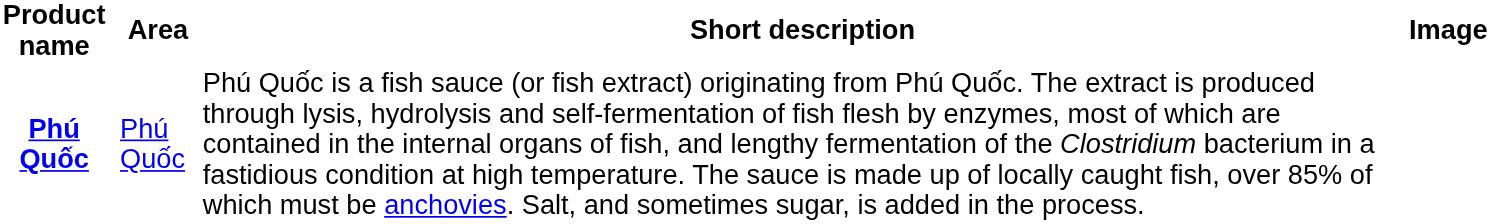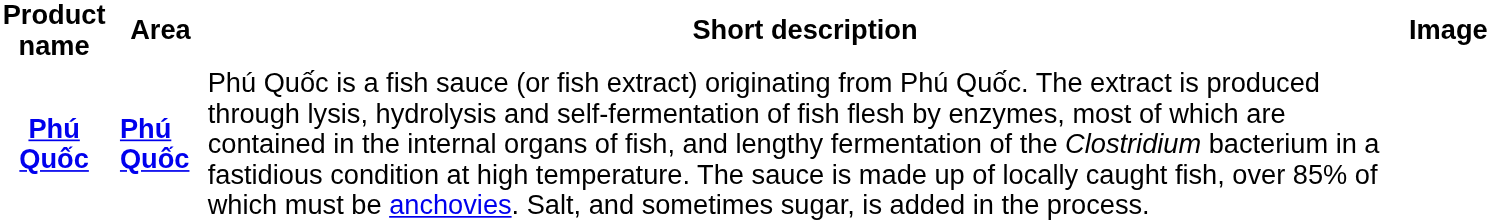(153, 144) normal -> (155, 144) bold
